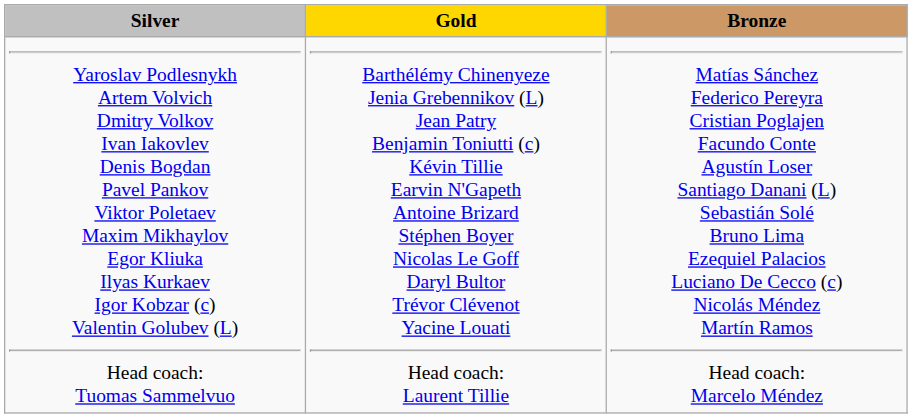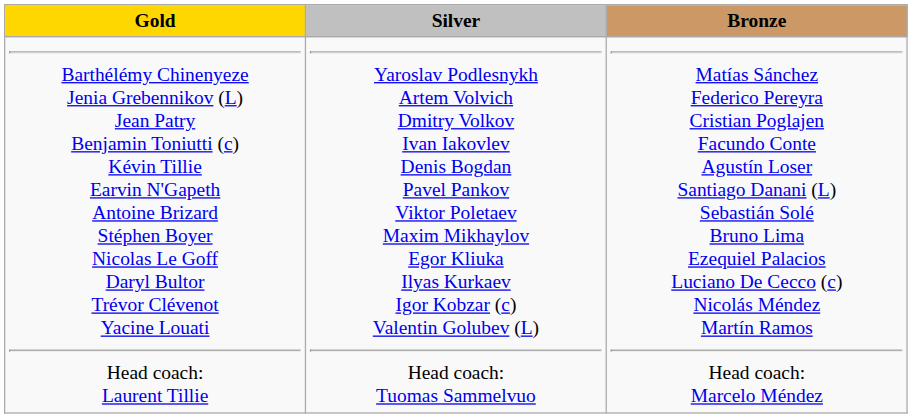columns swapped: (456, 20) <-> (155, 20)
